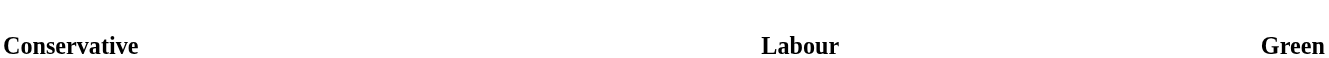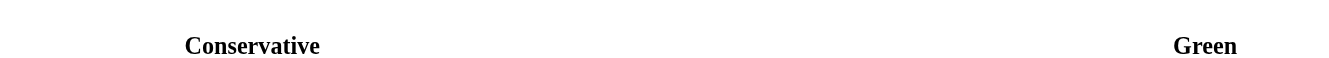- column: (800, 12)
